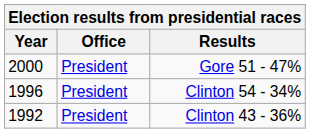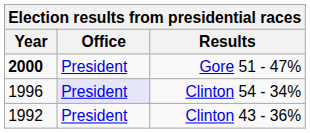(26, 67) normal -> (26, 67) bold
(94, 91) no background -> (94, 91) lavender background
